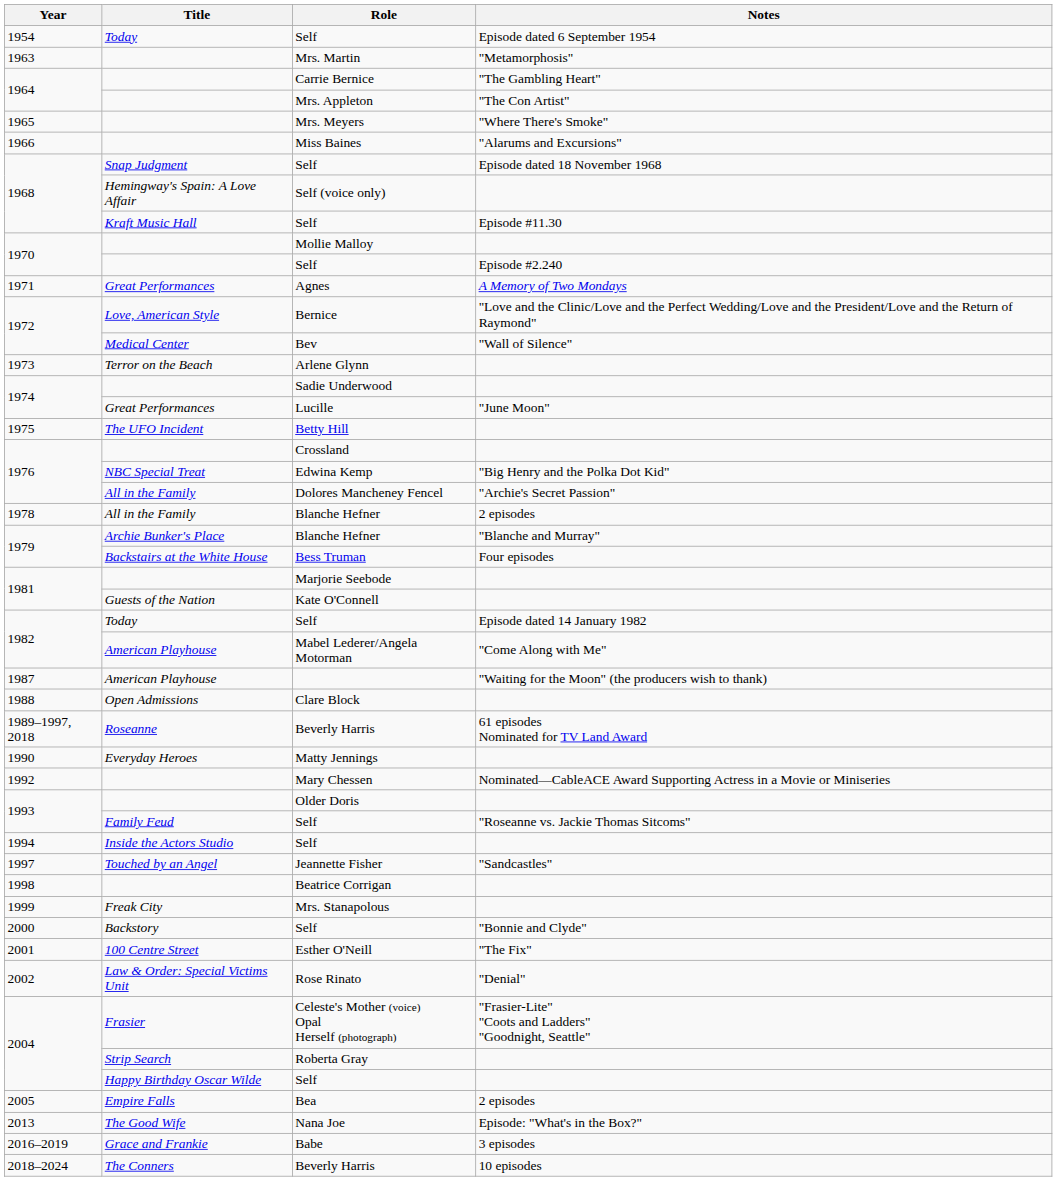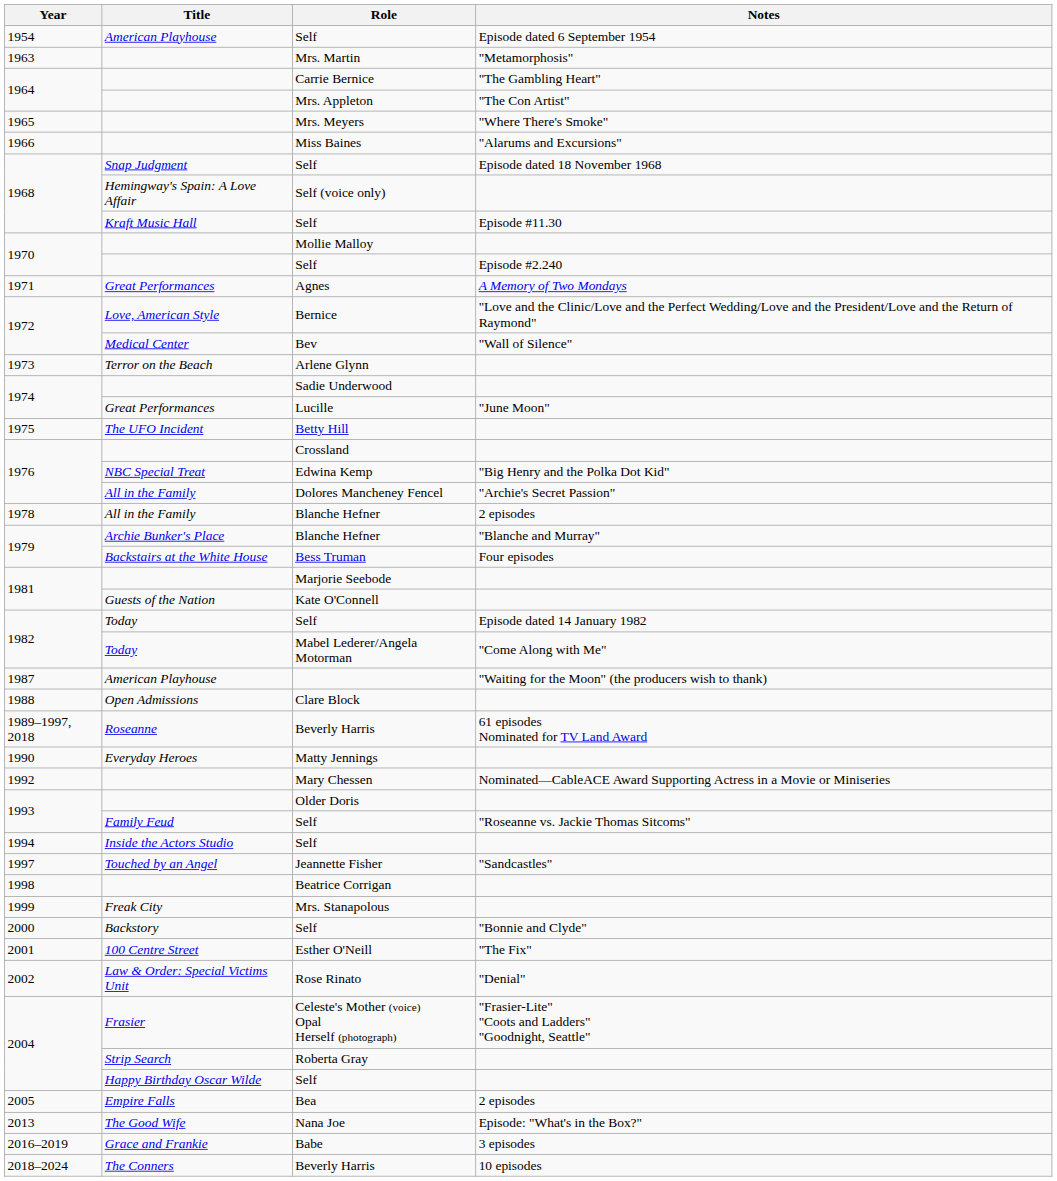(121, 36) Today -> (161, 36) American Playhouse
(161, 649) American Playhouse -> (121, 649) Today
